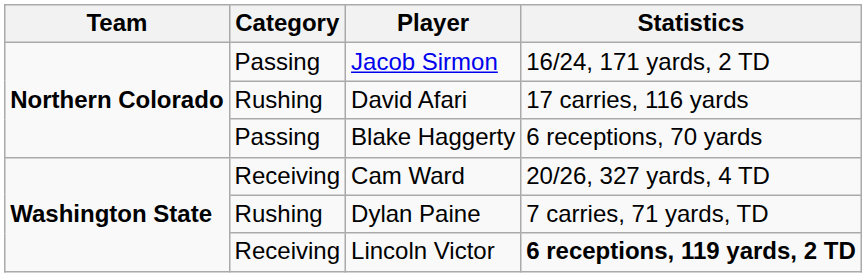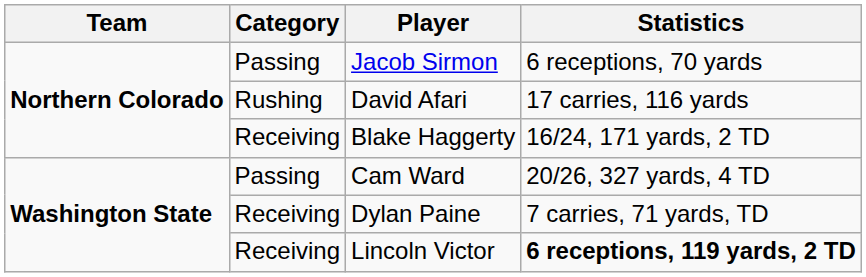(648, 61) 16/24, 171 yards, 2 TD -> (644, 61) 6 receptions, 70 yards
(277, 137) Passing -> (287, 137) Receiving
(644, 137) 6 receptions, 70 yards -> (648, 137) 16/24, 171 yards, 2 TD
(287, 175) Receiving -> (277, 175) Passing
(279, 213) Rushing -> (287, 213) Receiving
